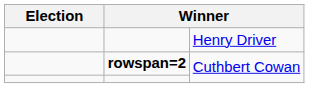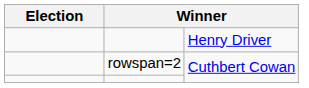(147, 63) bold -> (144, 63) normal
